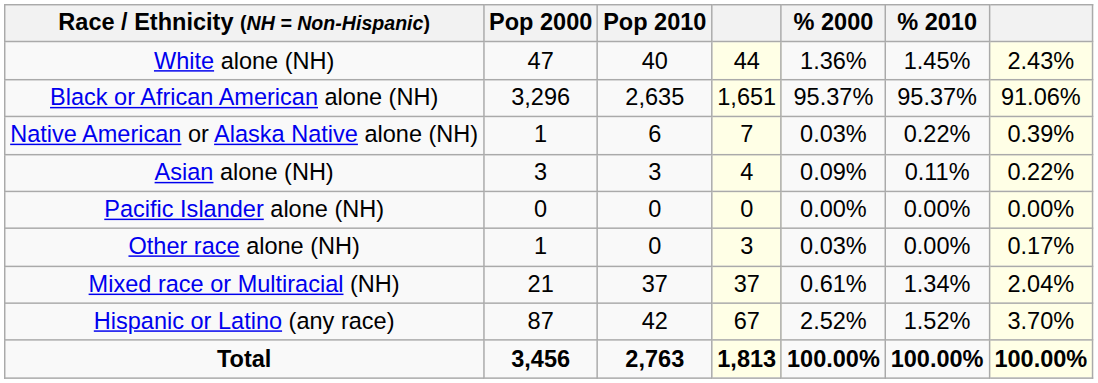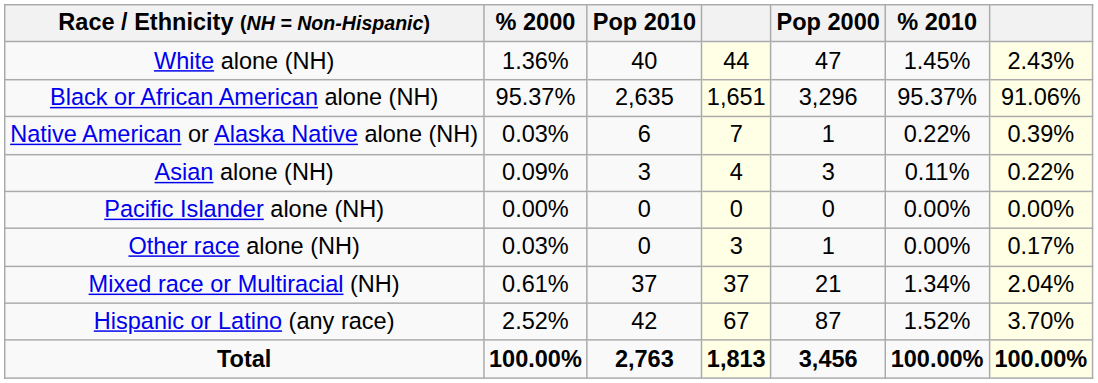columns swapped: (541, 23) <-> (833, 23)
